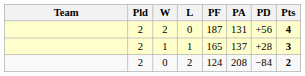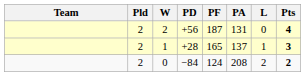columns swapped: (190, 12) <-> (264, 12)
